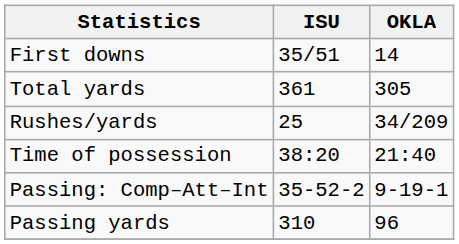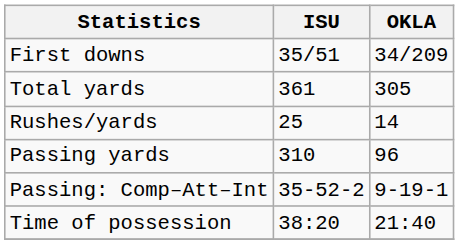(387, 56) 14 -> (411, 56) 34/209
(411, 122) 34/209 -> (387, 122) 14
rows swapped: (90, 223) <-> (121, 156)
